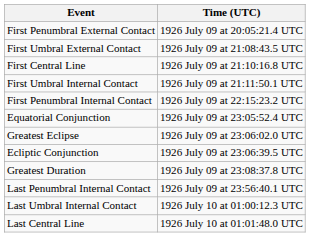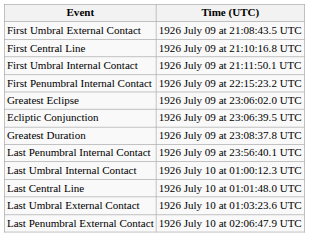- row: (81, 30)
- row: (59, 118)
+ row: (73, 205)
+ row: (80, 223)
